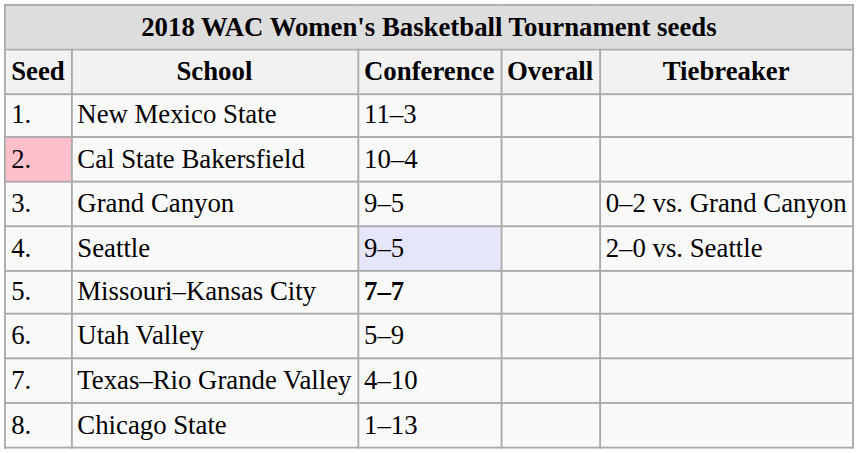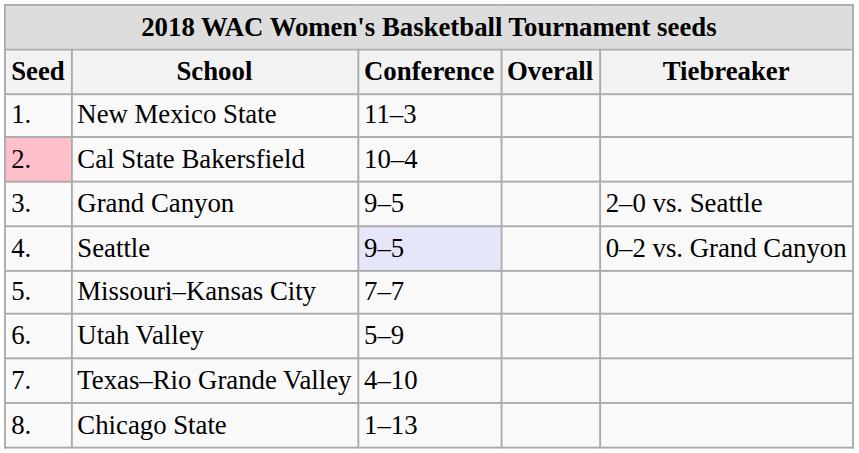(726, 203) 0–2 vs. Grand Canyon -> (684, 203) 2–0 vs. Seattle
(684, 247) 2–0 vs. Seattle -> (726, 247) 0–2 vs. Grand Canyon
(384, 292) bold -> (384, 292) normal
